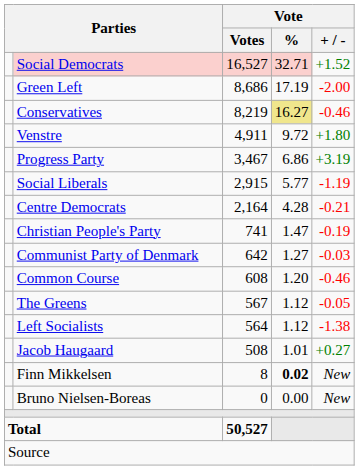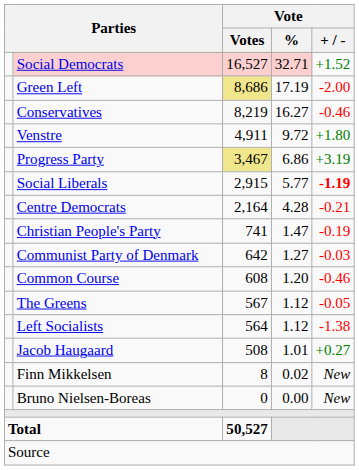(251, 87) no background -> (251, 87) khaki background
(292, 111) khaki background -> (292, 111) no background
(251, 159) no background -> (251, 159) khaki background
(335, 183) normal -> (335, 183) bold
(295, 374) bold -> (295, 374) normal
